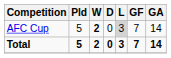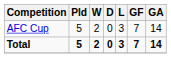(97, 28) bold -> (97, 28) normal
(121, 28) lightgrey background -> (121, 28) no background
